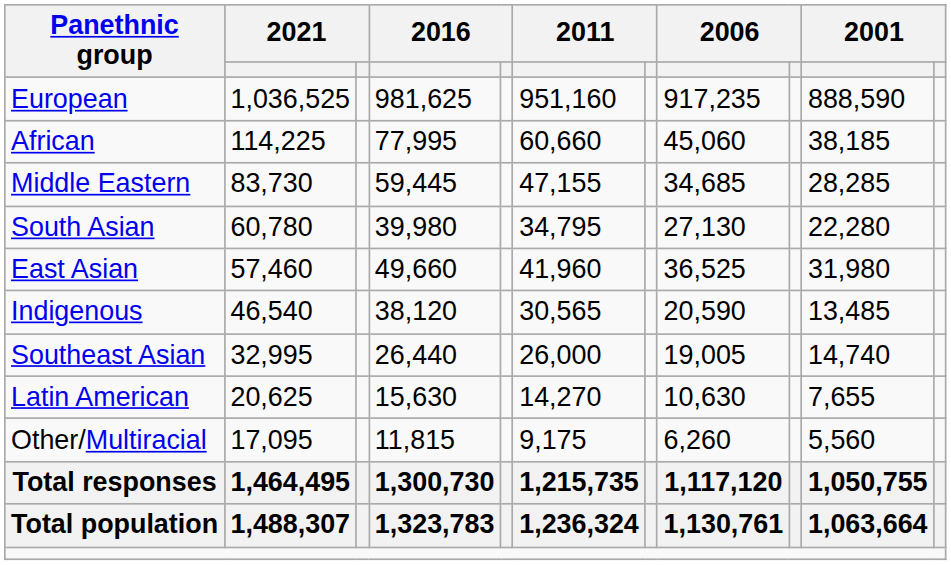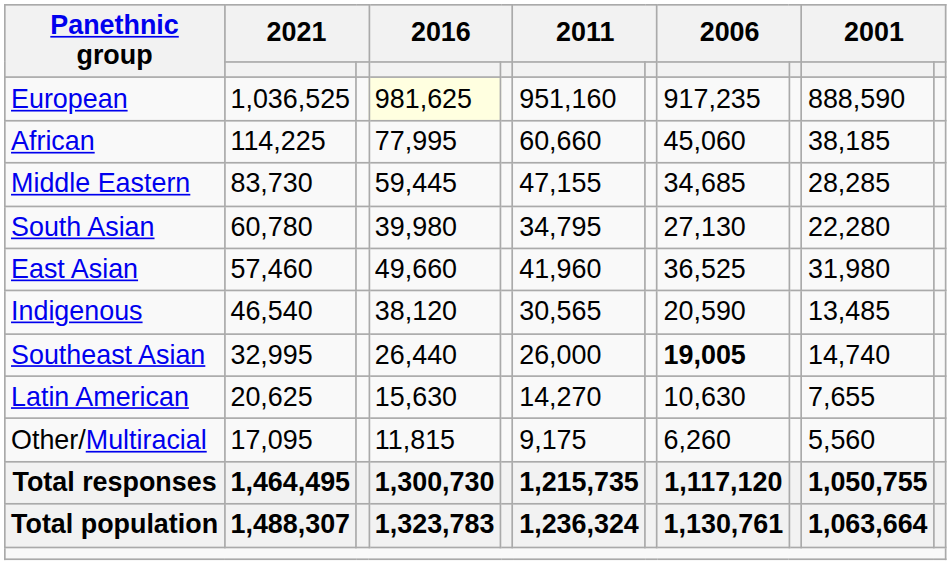(423, 98) no background -> (423, 98) lightyellow background
(705, 354) normal -> (705, 354) bold
